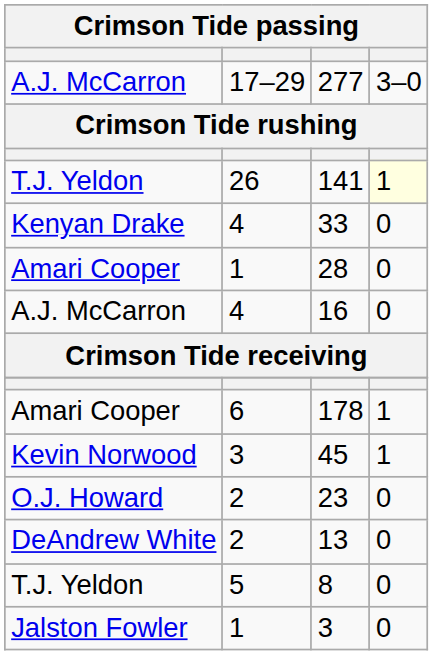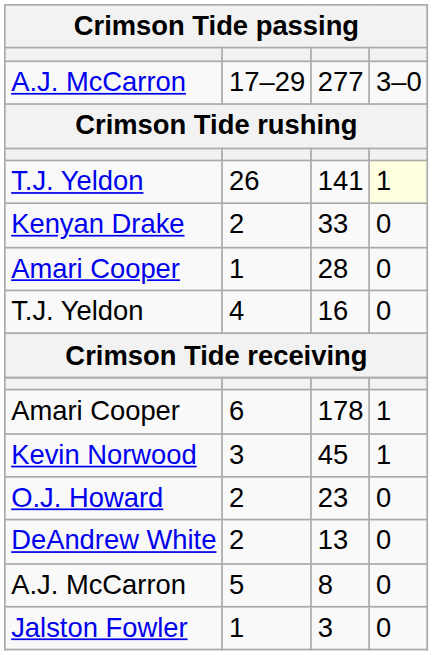(237, 224) 4 -> (237, 224) 2
(99, 311) A.J. McCarron -> (77, 311) T.J. Yeldon
(77, 584) T.J. Yeldon -> (99, 584) A.J. McCarron
